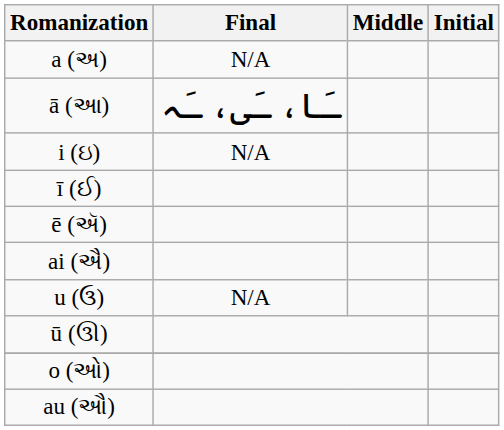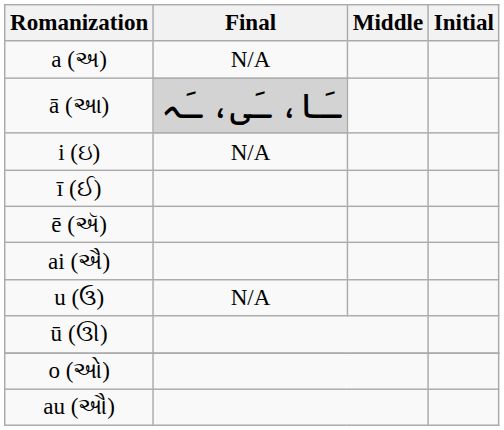(250, 106) no background -> (250, 106) lightgrey background
